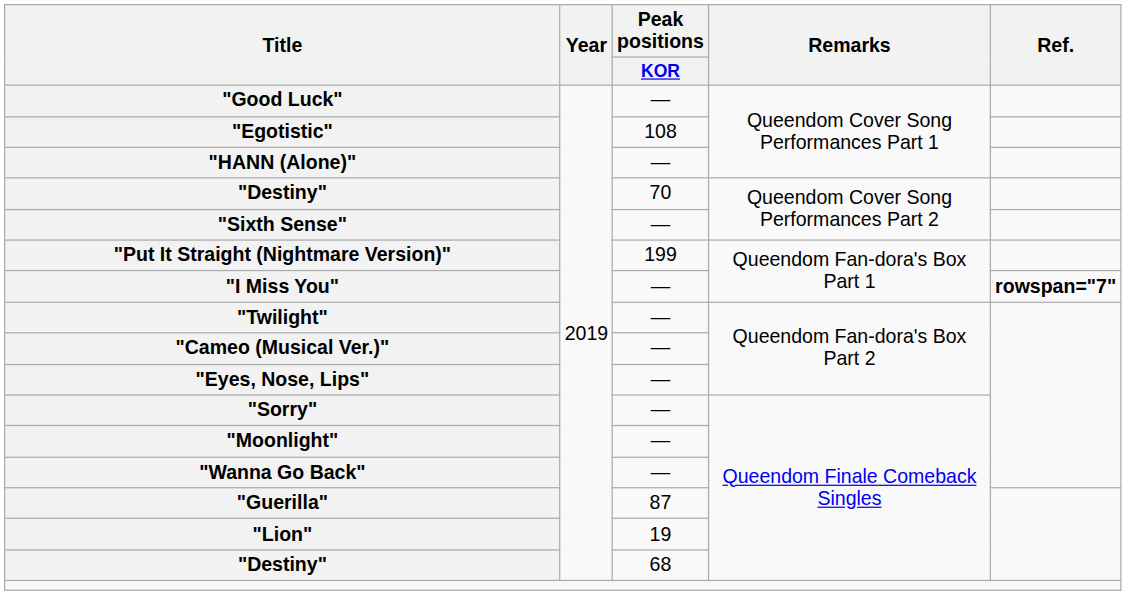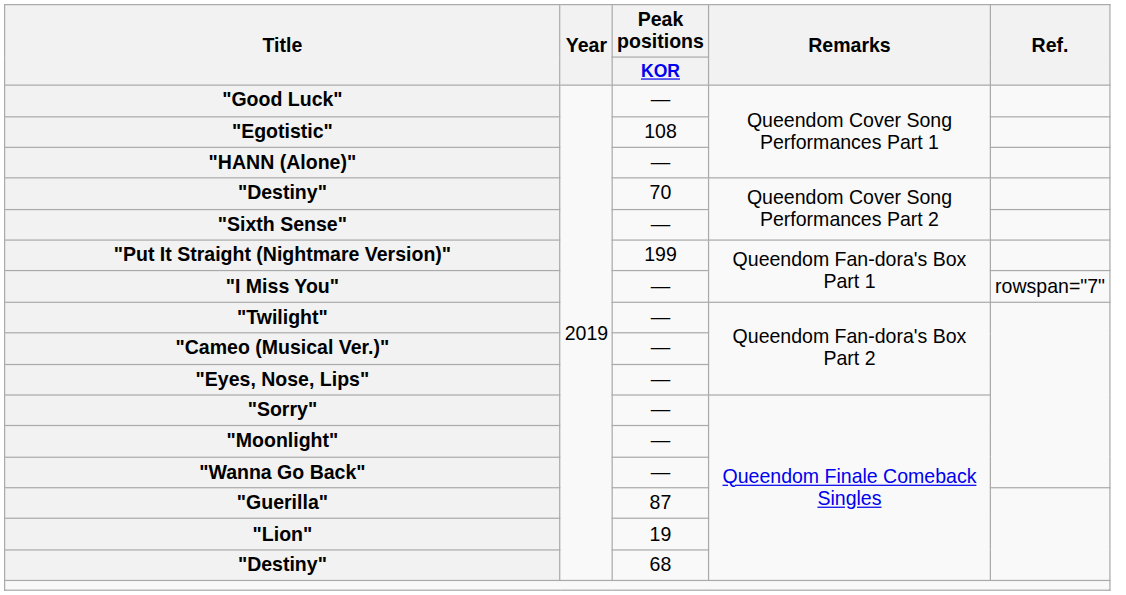(1056, 286) bold -> (1050, 286) normal
